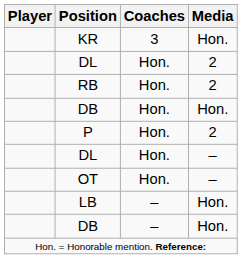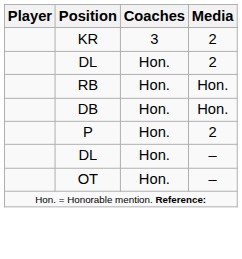(213, 39) Hon. -> (213, 39) 2
(213, 86) 2 -> (213, 86) Hon.
- row: (88, 202)
- row: (88, 226)
